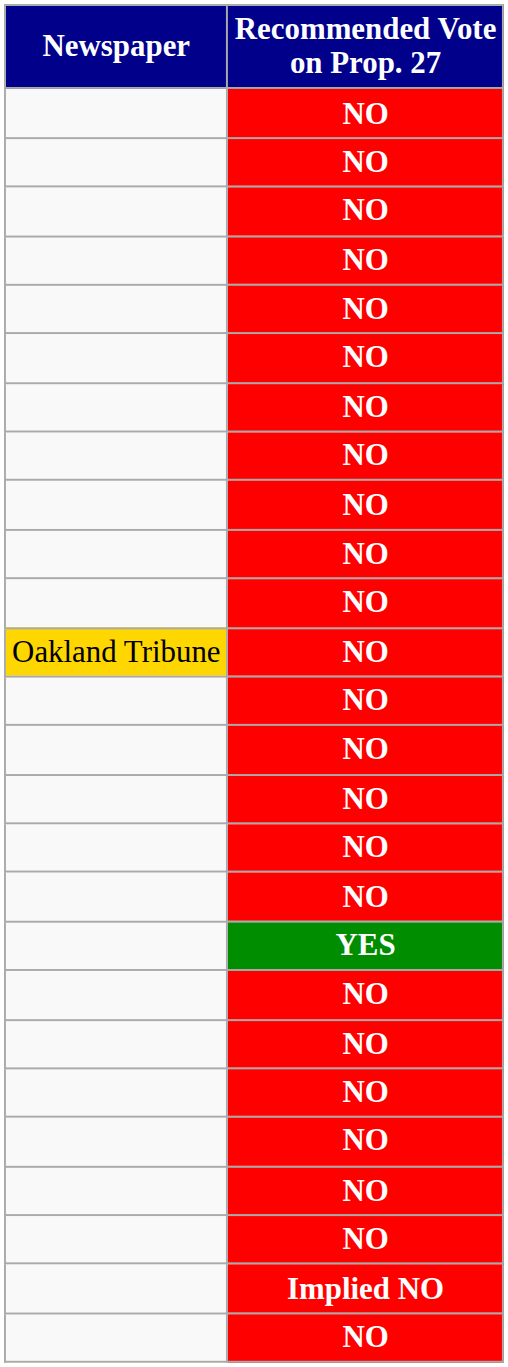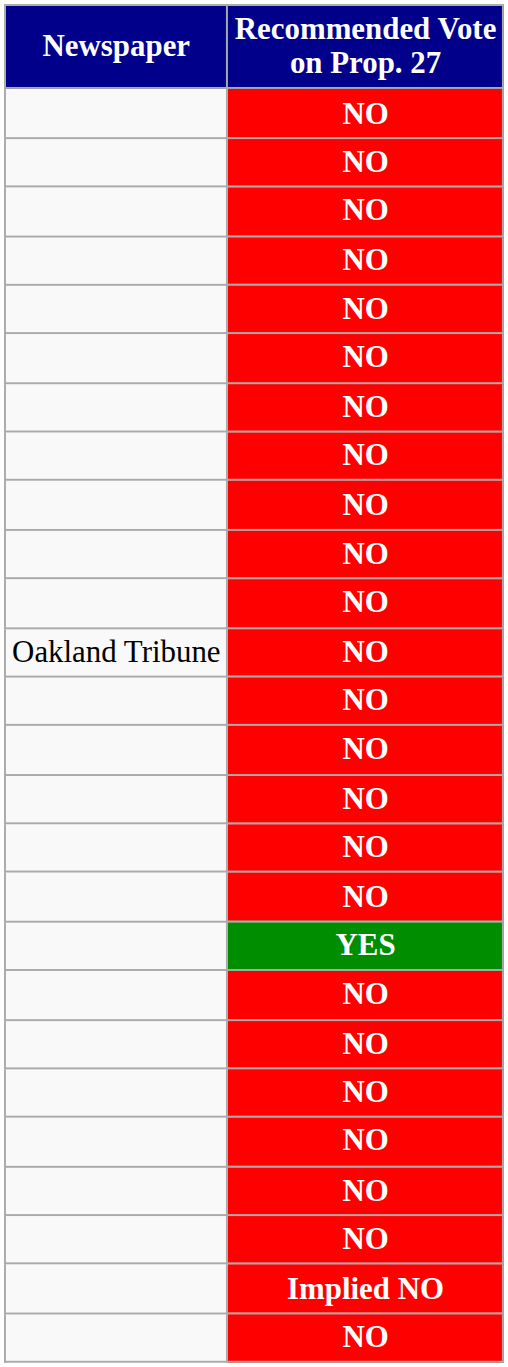(116, 651) gold background -> (116, 651) no background
